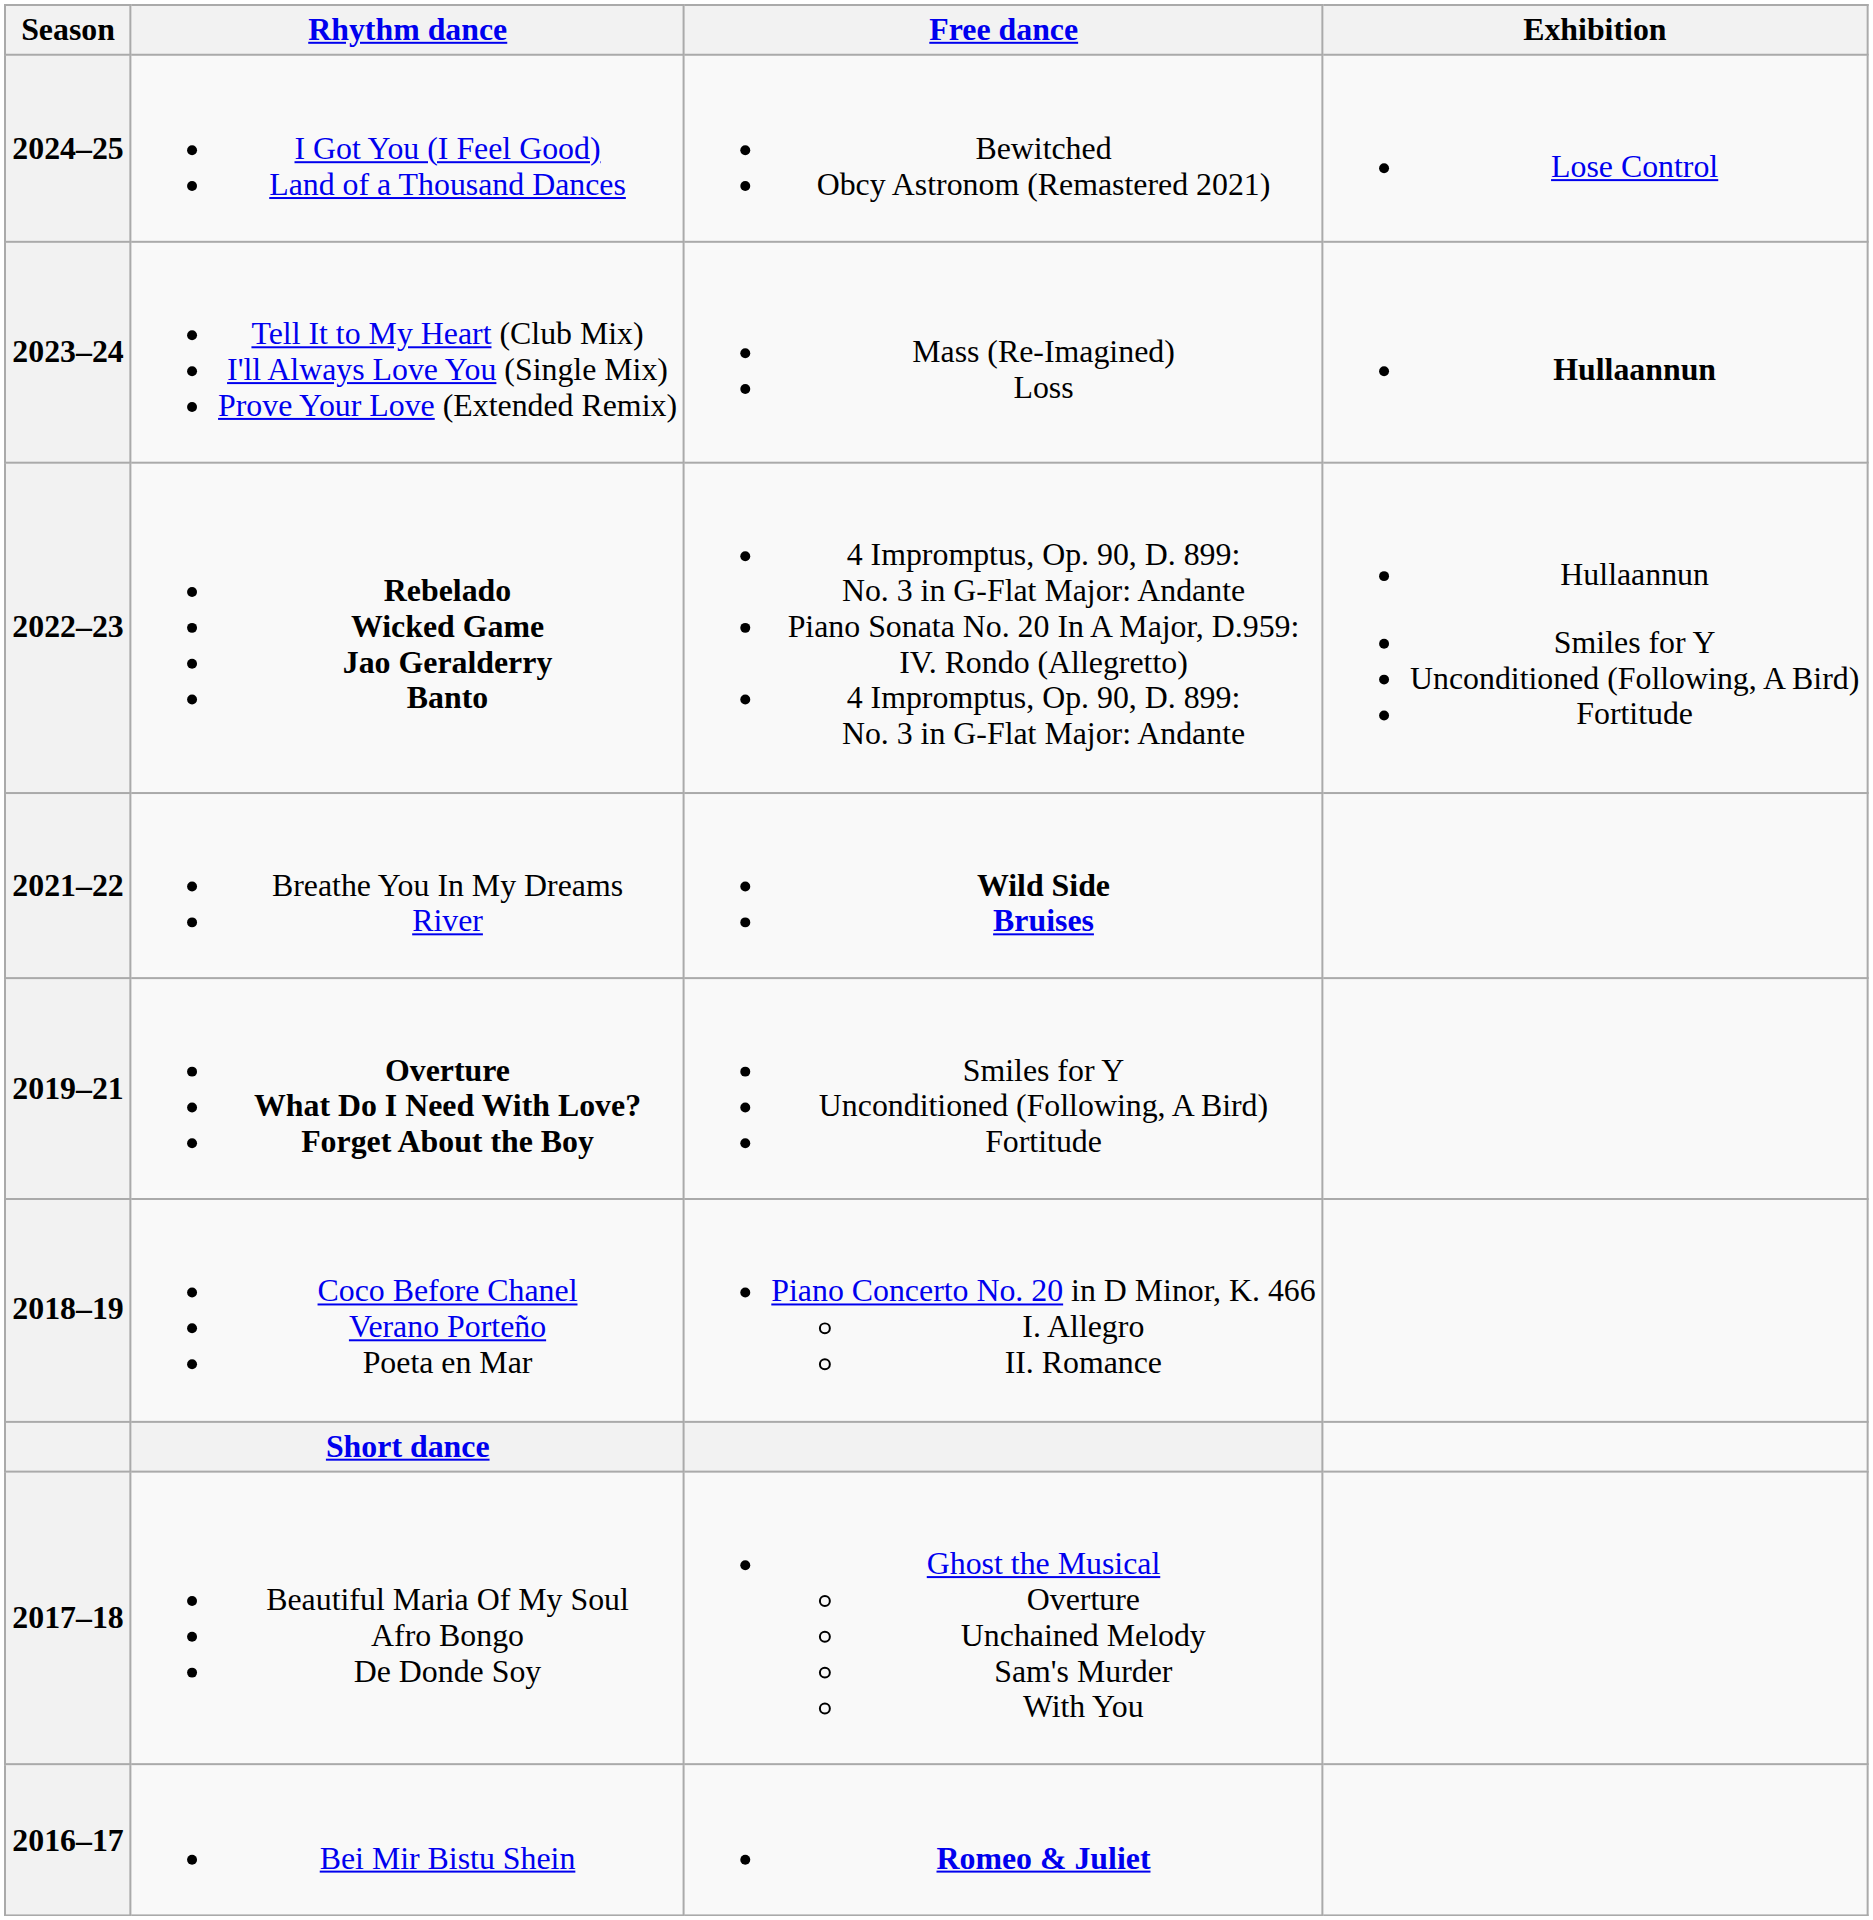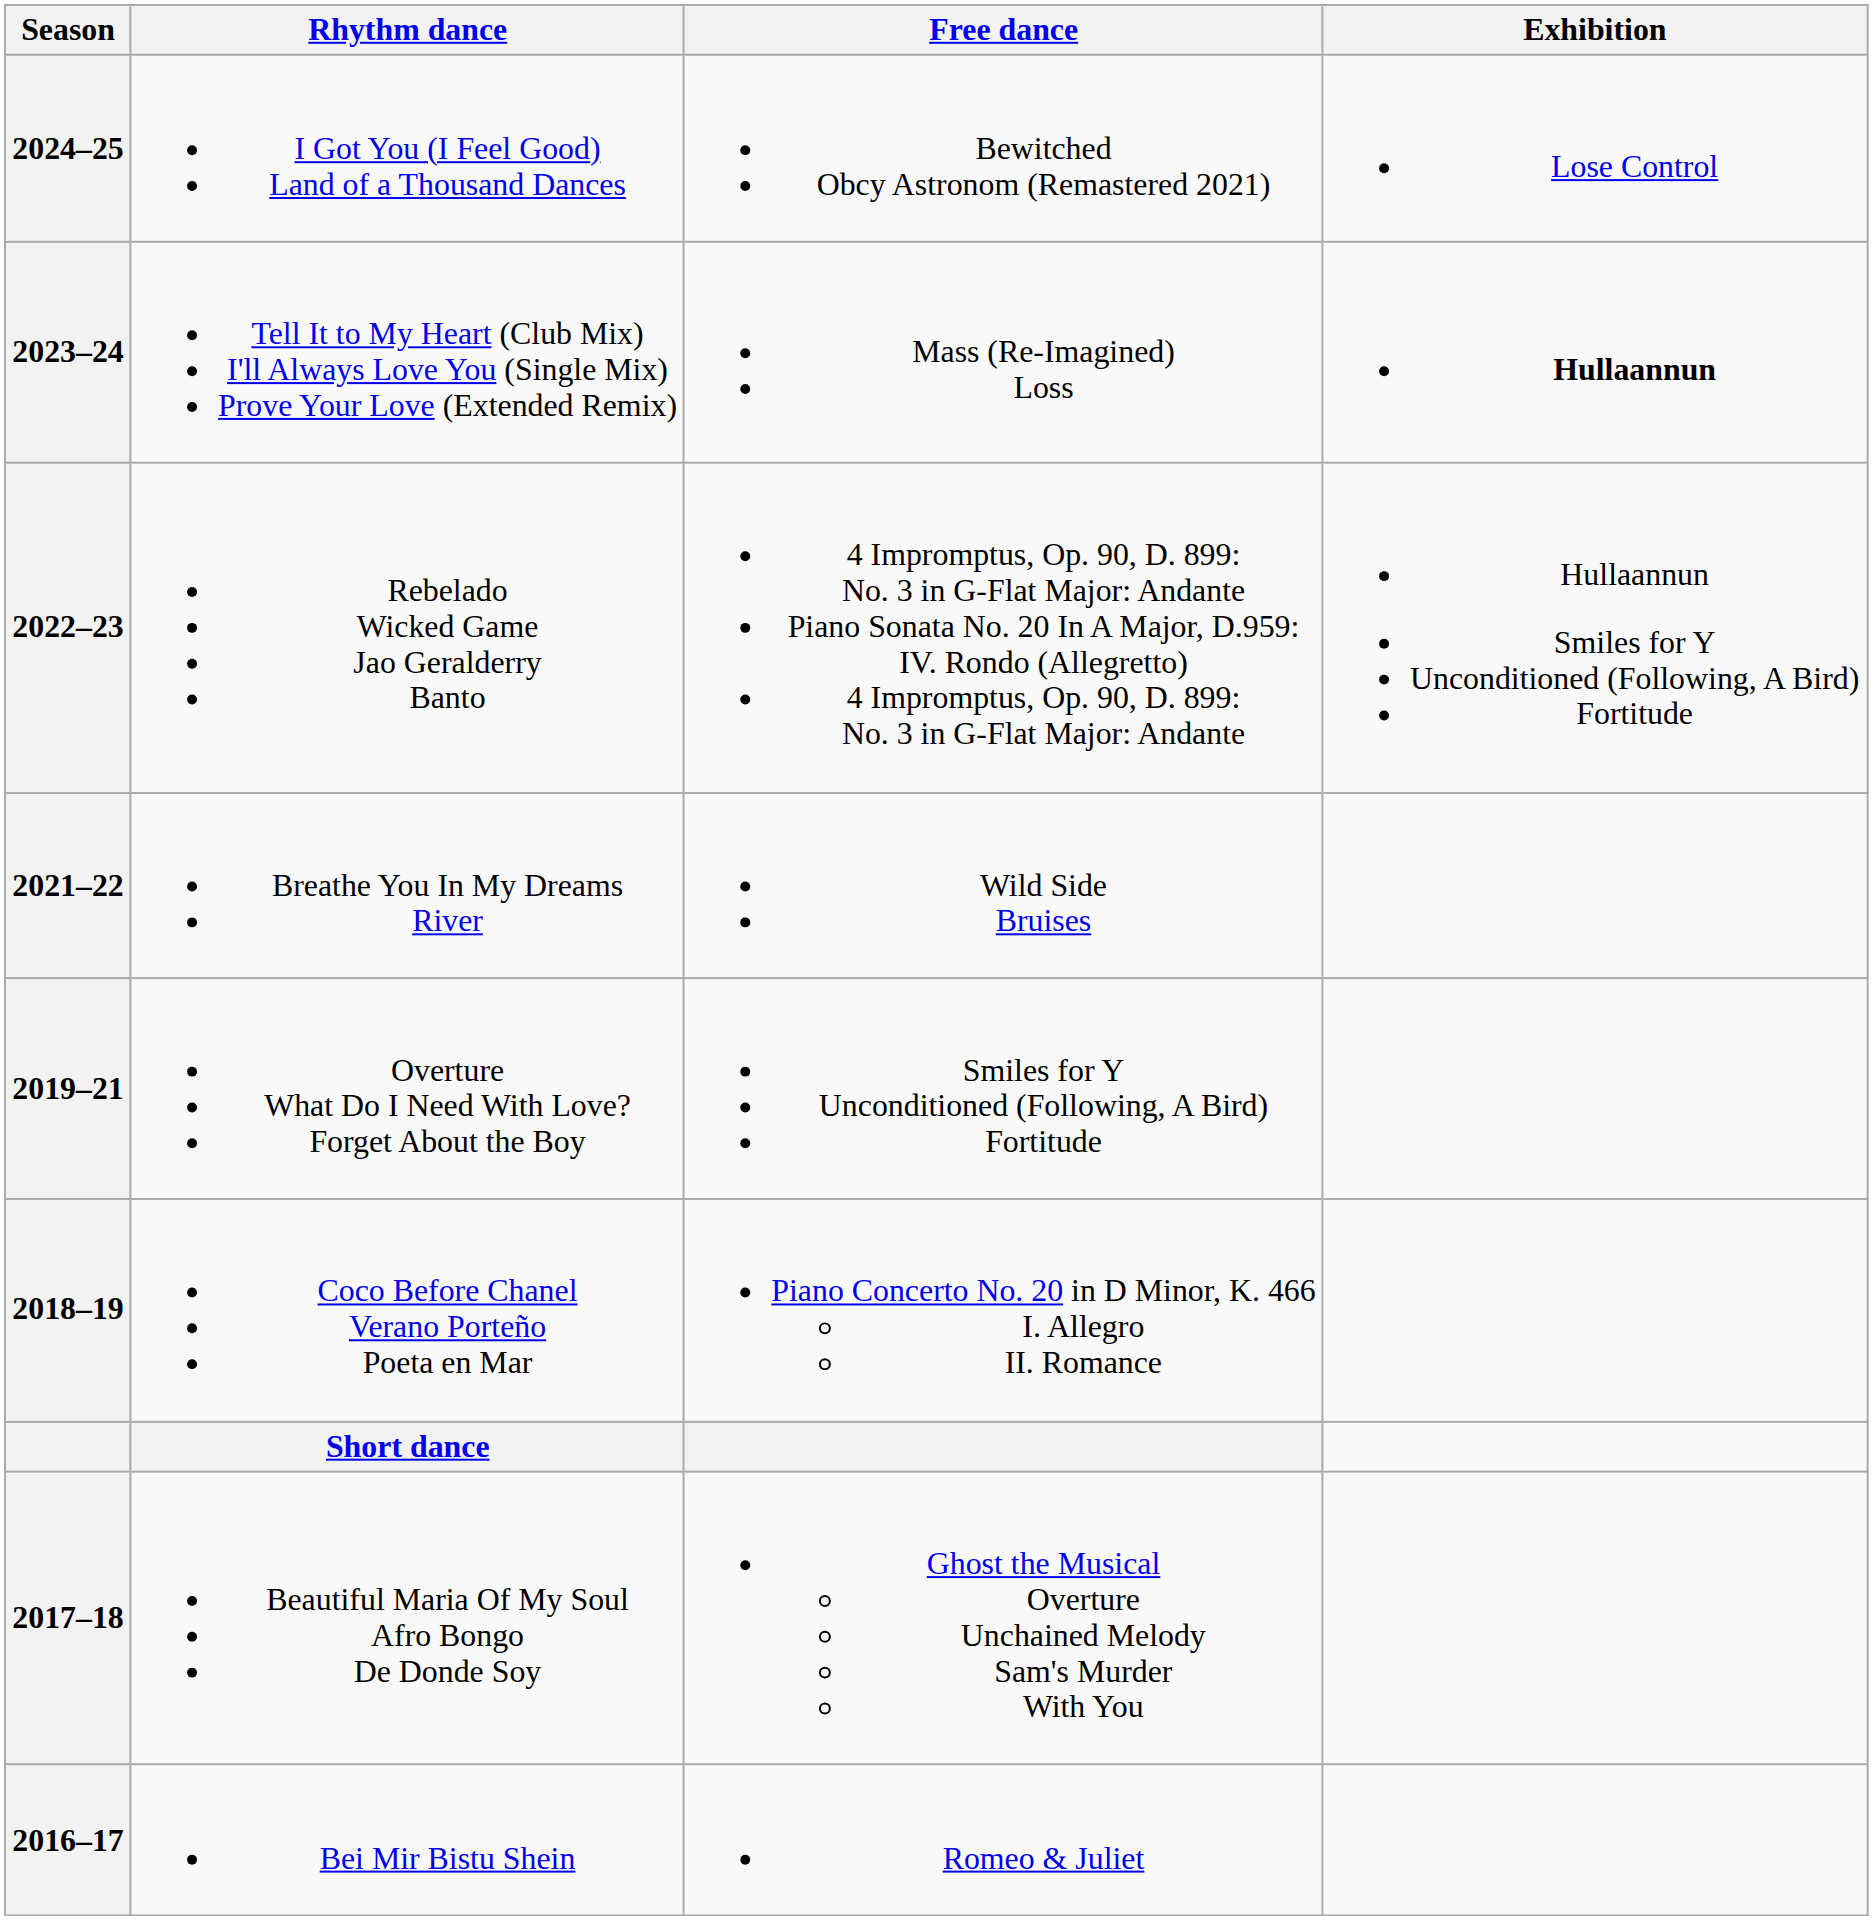(408, 645) bold -> (408, 645) normal
(1004, 903) bold -> (1004, 903) normal
(408, 1107) bold -> (408, 1107) normal
(1004, 1858) bold -> (1004, 1858) normal
